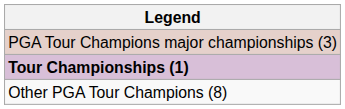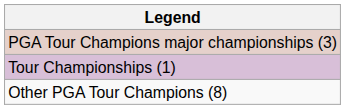(98, 67) bold -> (92, 67) normal
